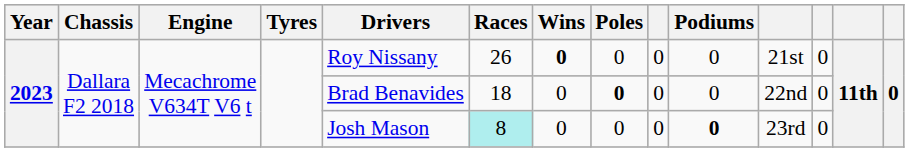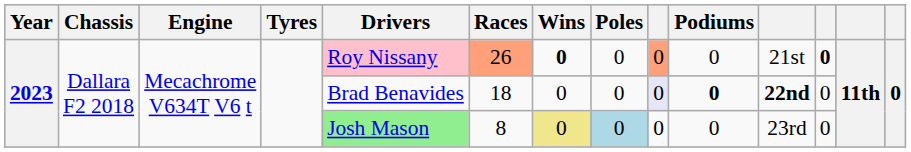(382, 57) no background -> (382, 57) pink background
(501, 57) no background -> (501, 57) lightsalmon background
(659, 57) no background -> (659, 57) lightsalmon background
(823, 57) normal -> (825, 57) bold
(619, 92) bold -> (619, 92) normal
(659, 92) no background -> (659, 92) lavender background
(714, 92) normal -> (714, 92) bold
(786, 92) normal -> (787, 92) bold
(378, 128) no background -> (378, 128) lightgreen background
(501, 128) paleturquoise background -> (501, 128) no background
(561, 128) no background -> (561, 128) khaki background
(619, 128) no background -> (619, 128) lightblue background
(714, 128) bold -> (714, 128) normal
